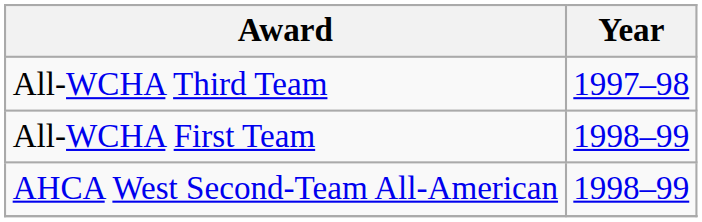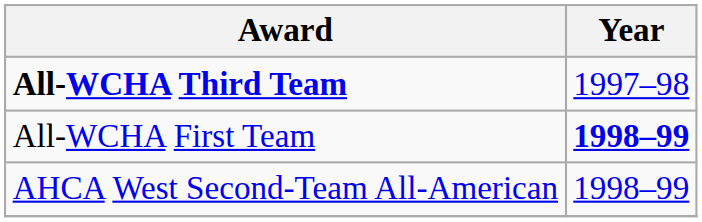(170, 83) normal -> (180, 83) bold
(631, 135) normal -> (631, 135) bold
